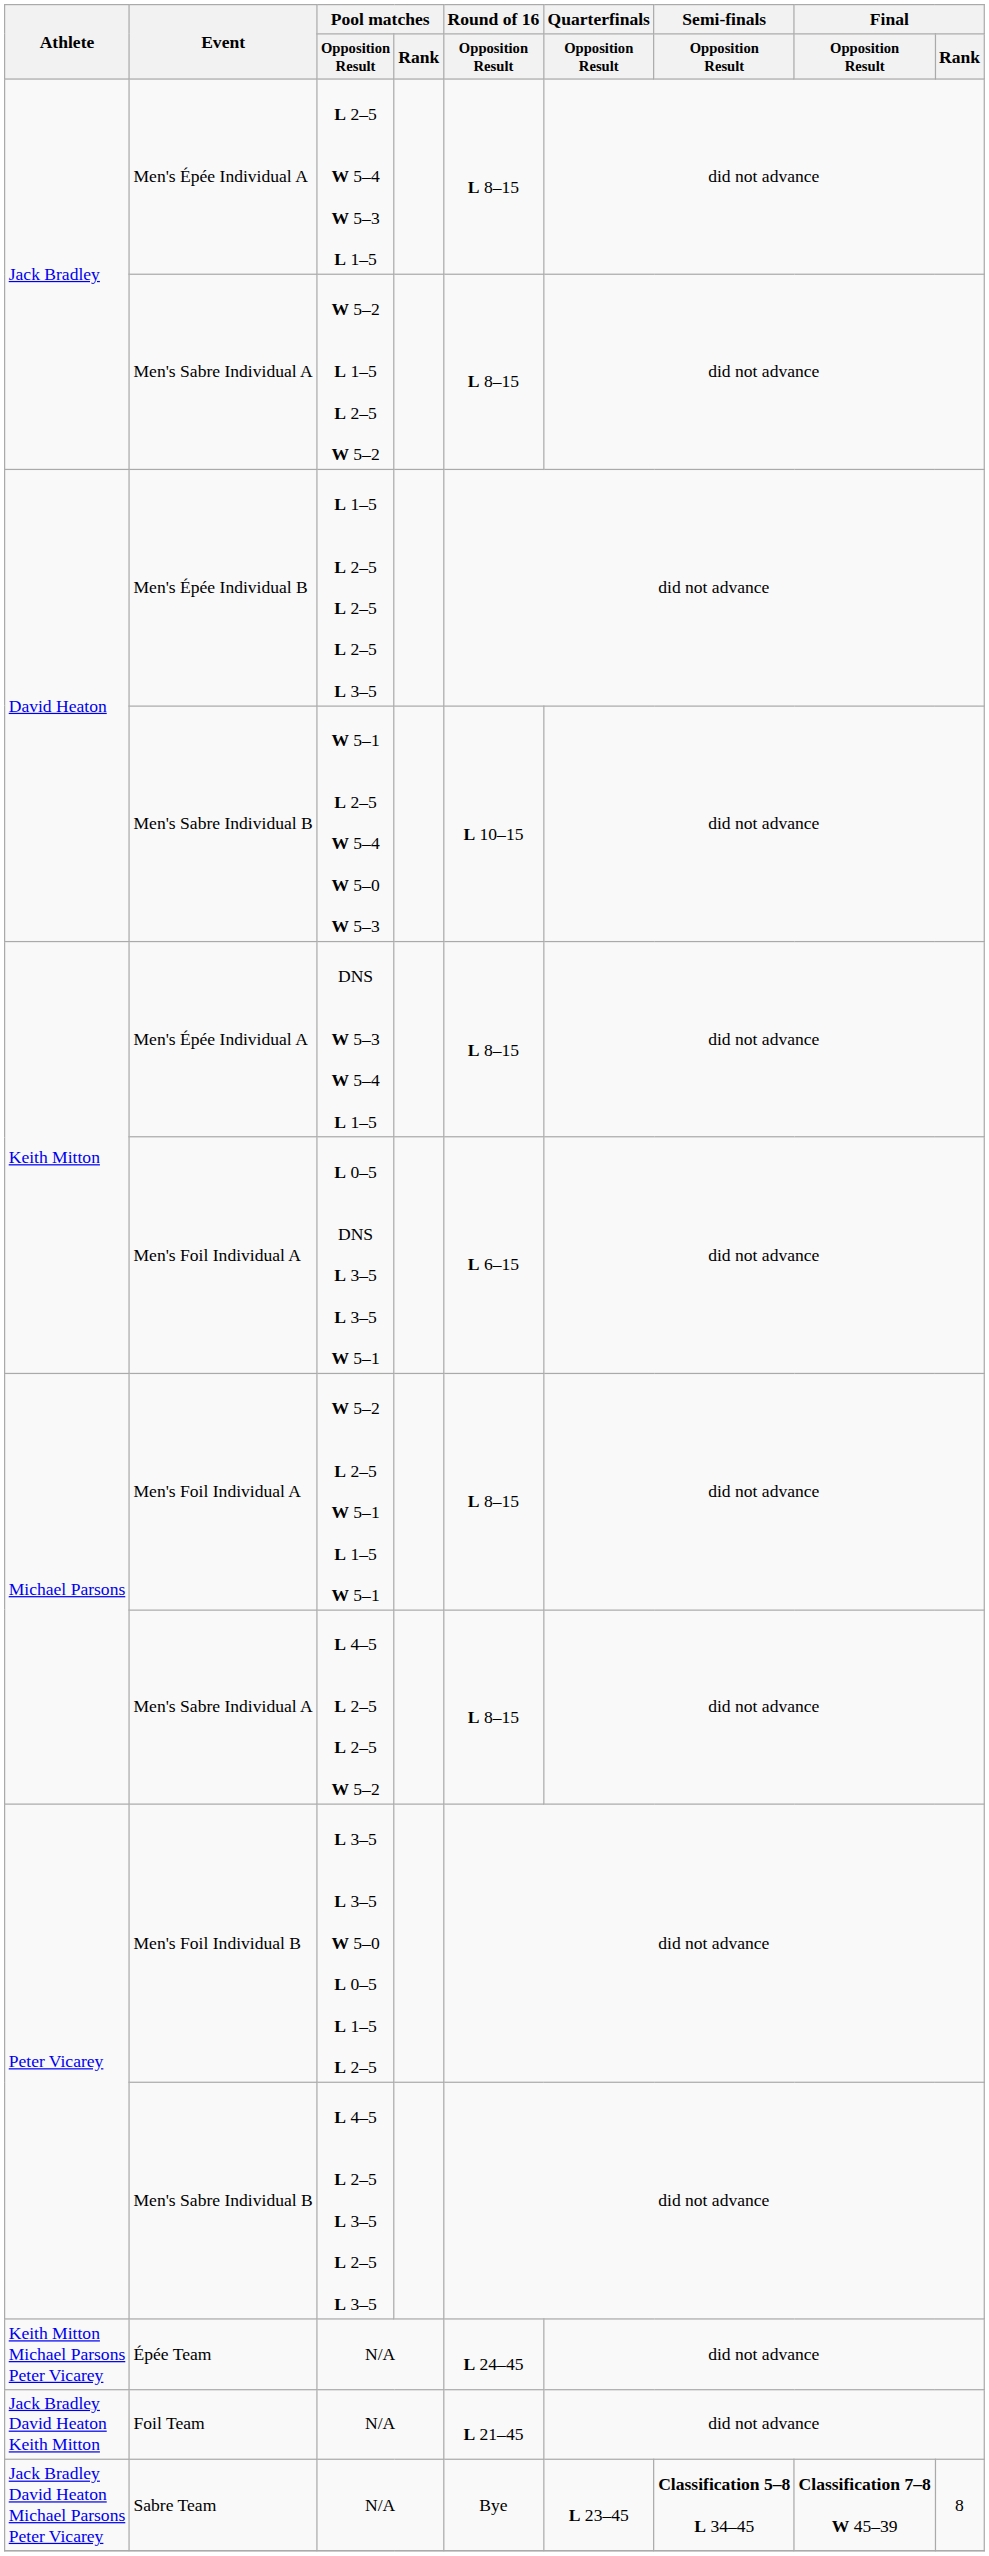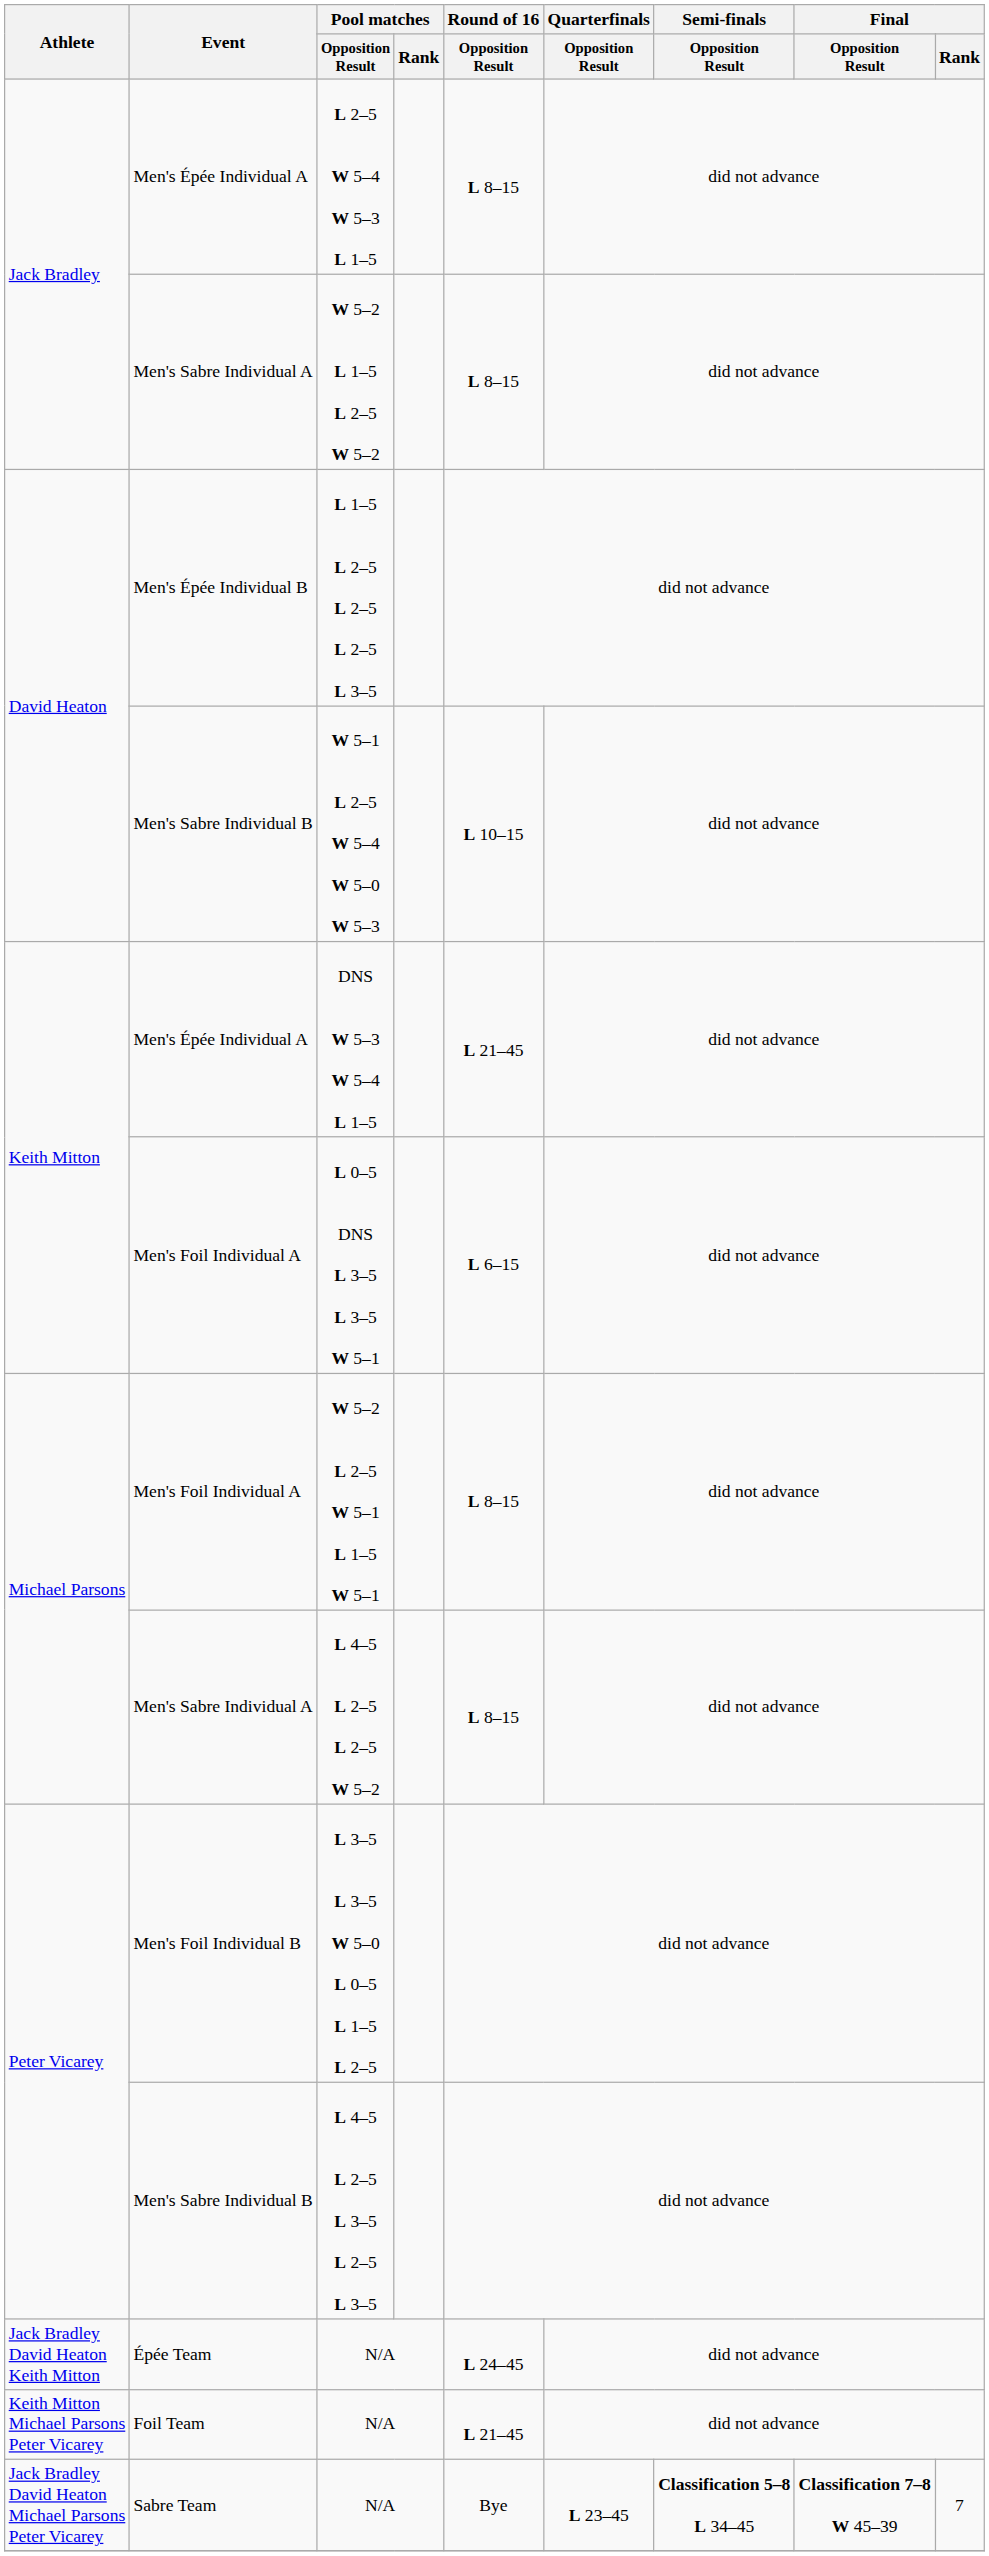(493, 1050) L 8–15 -> (493, 1050) L 21–45
(67, 2354) Keith Mitton Michael Parsons Peter Vicarey -> (58, 2354) Jack Bradley David Heaton Keith Mitton
(58, 2424) Jack Bradley David Heaton Keith Mitton -> (67, 2424) Keith Mitton Michael Parsons Peter Vicarey
(960, 2505) 8 -> (960, 2505) 7
